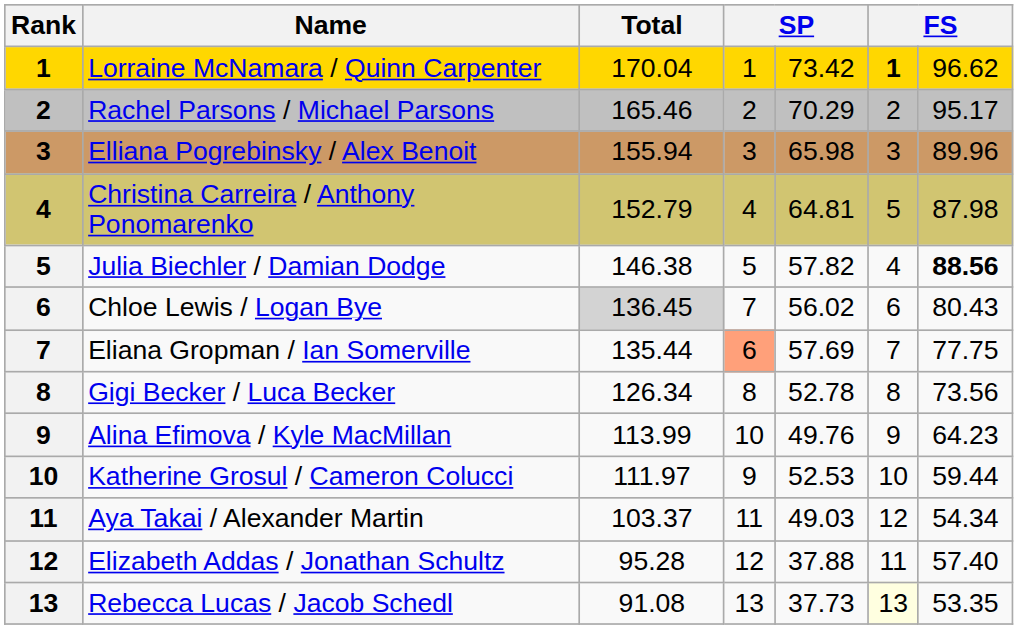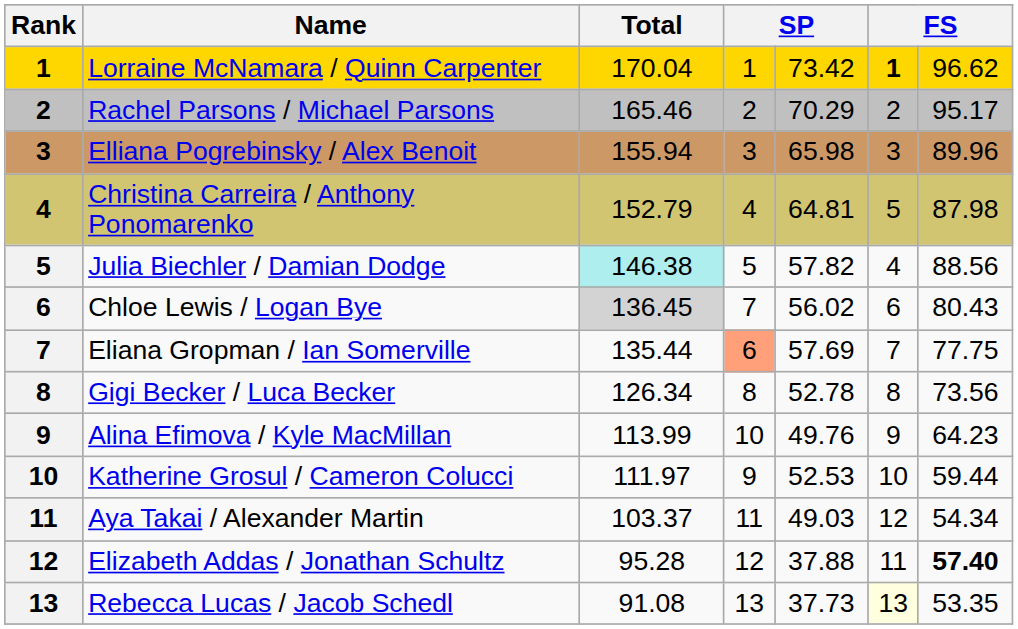(652, 266) no background -> (652, 266) paleturquoise background
(965, 266) bold -> (965, 266) normal
(965, 560) normal -> (965, 560) bold
